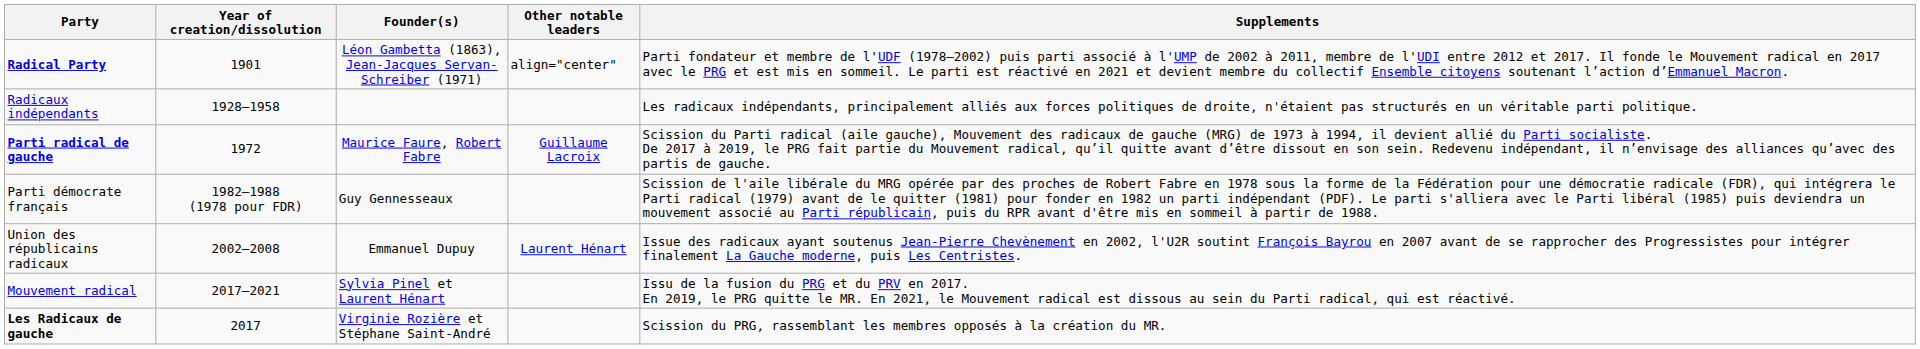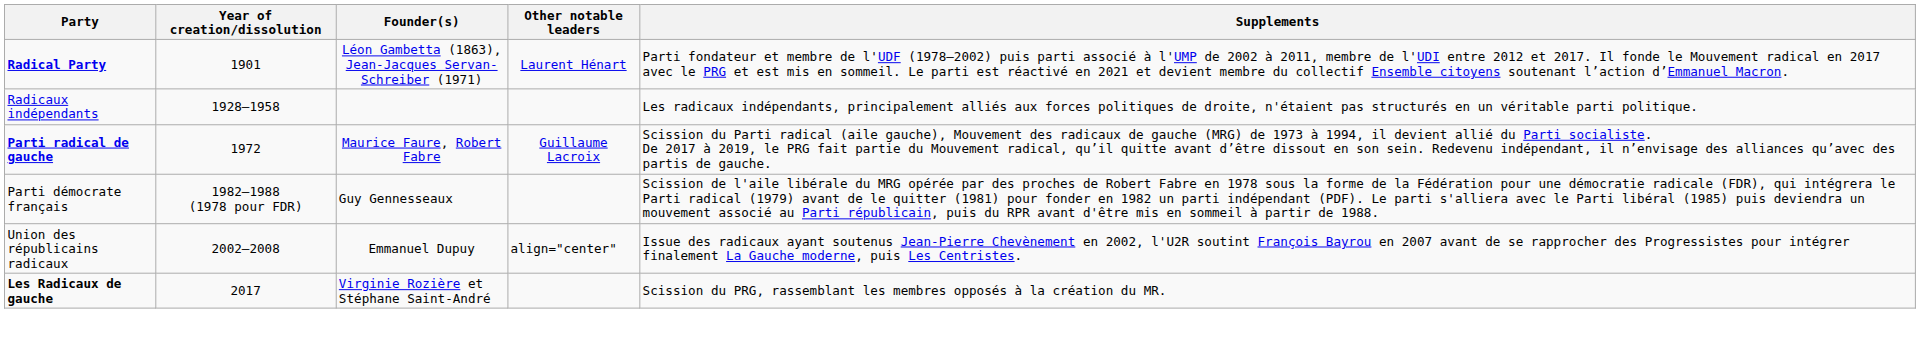(564, 64) align="center" -> (574, 64) Laurent Hénart
(574, 248) Laurent Hénart -> (564, 248) align="center"
- row: (72, 291)
